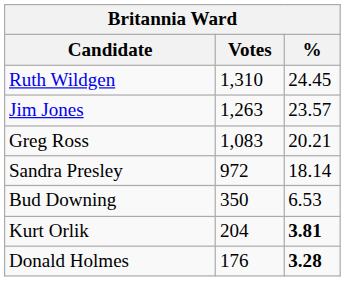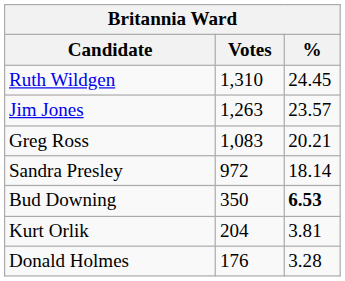(305, 200) normal -> (305, 200) bold
(305, 230) bold -> (305, 230) normal
(305, 261) bold -> (305, 261) normal
